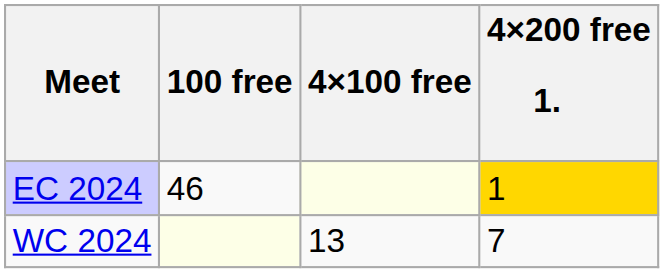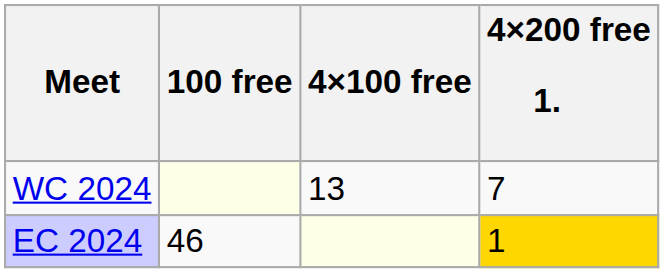rows swapped: (82, 240) <-> (77, 187)
